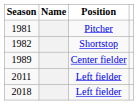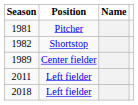columns swapped: (54, 12) <-> (99, 12)
